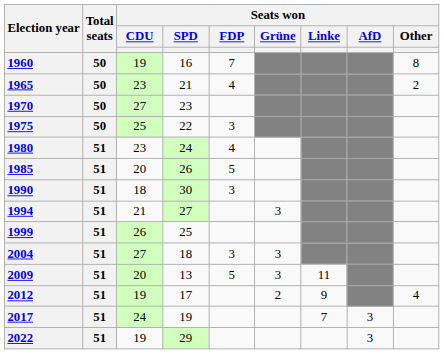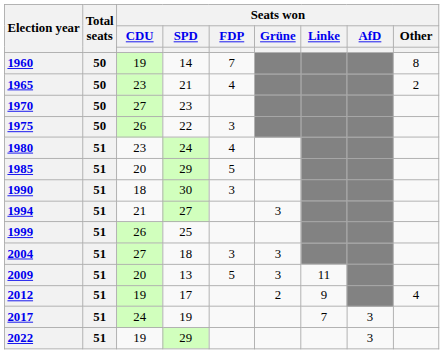(186, 63) 16 -> (186, 63) 14
(140, 127) 25 -> (140, 127) 26
(186, 169) 26 -> (186, 169) 29
